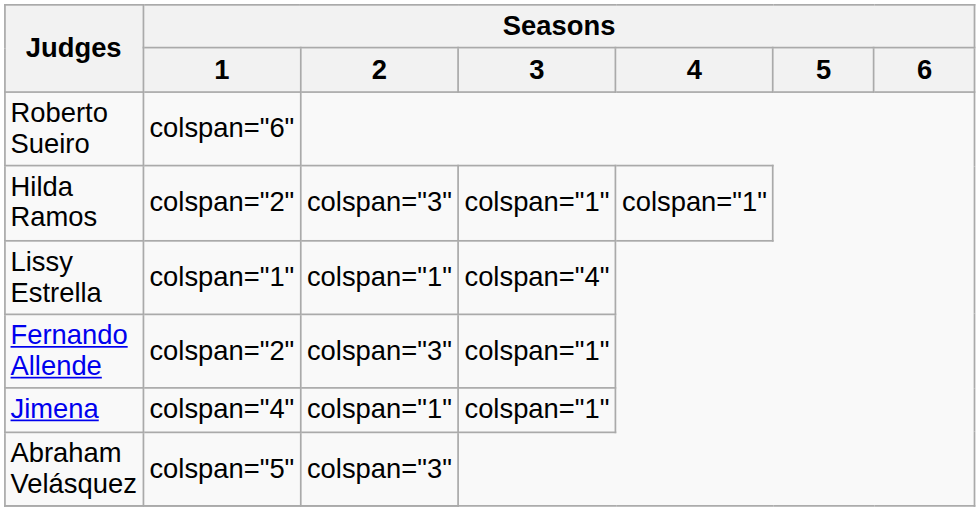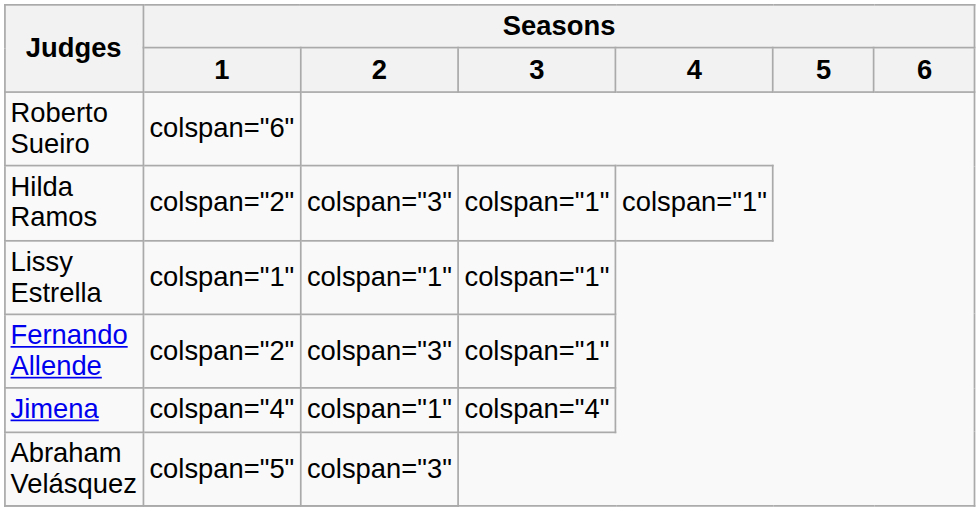(537, 276) colspan="4" -> (537, 276) colspan="1"
(537, 409) colspan="1" -> (537, 409) colspan="4"
